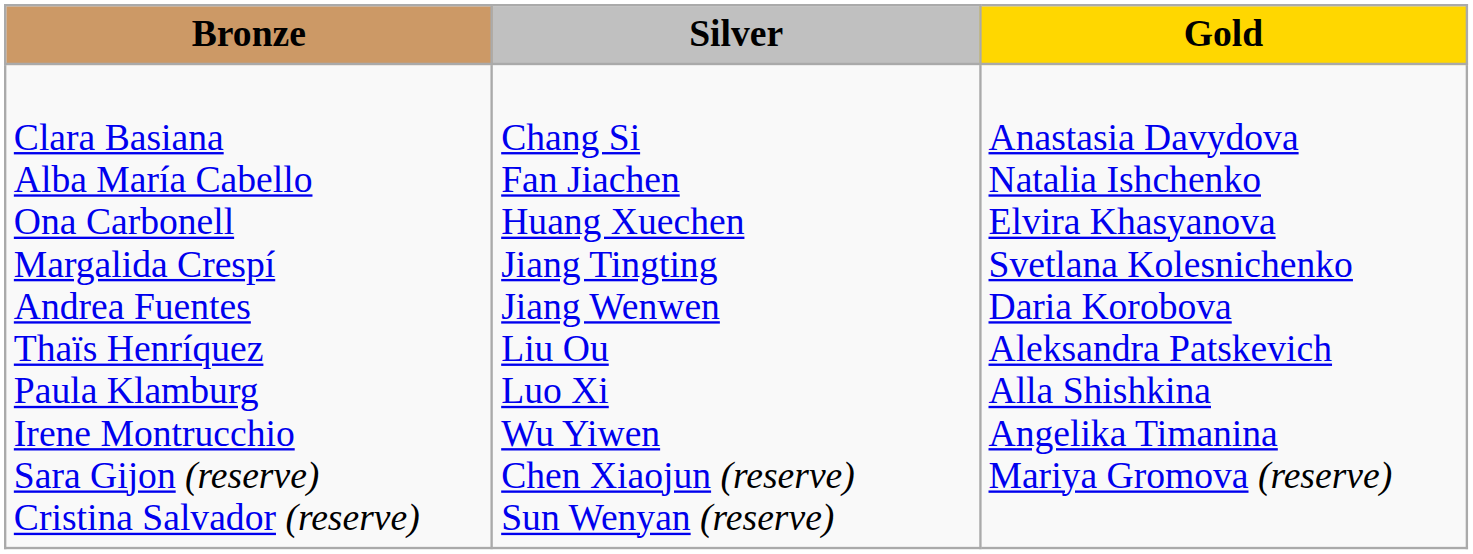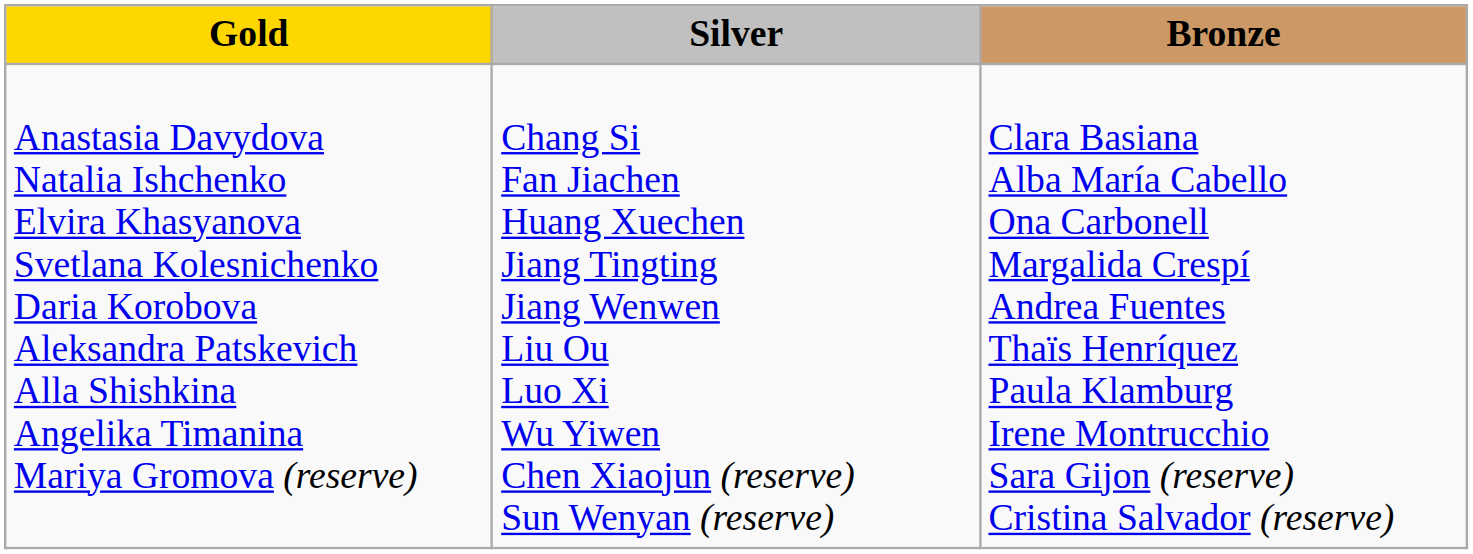columns swapped: (1223, 34) <-> (249, 34)
